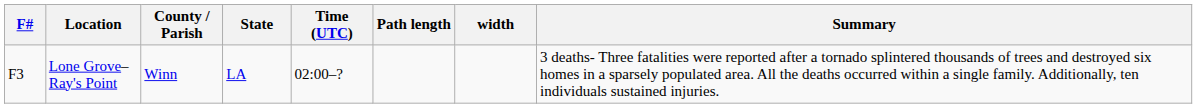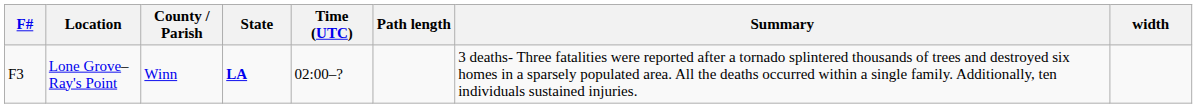columns swapped: (496, 24) <-> (864, 24)
(236, 74) normal -> (237, 74) bold
